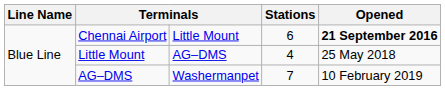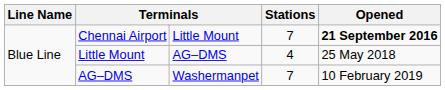(290, 35) 6 -> (290, 35) 7
